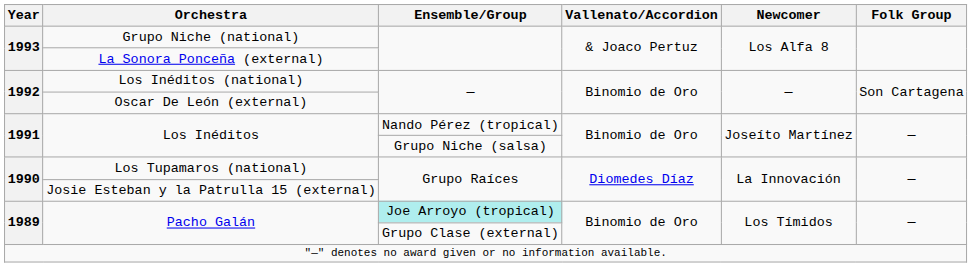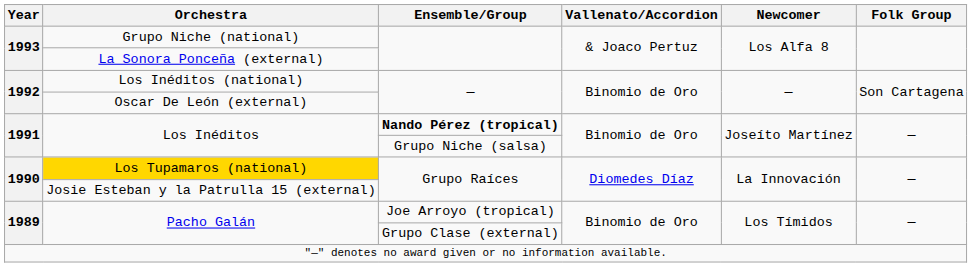(470, 125) normal -> (470, 125) bold
(211, 168) no background -> (211, 168) gold background
(470, 212) paleturquoise background -> (470, 212) no background
